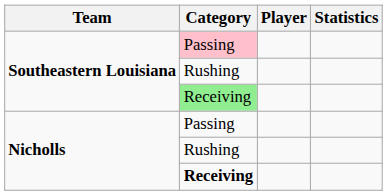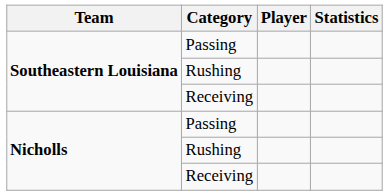(209, 44) pink background -> (211, 44) no background
(217, 97) lightgreen background -> (219, 97) no background
(218, 176) bold -> (219, 176) normal
